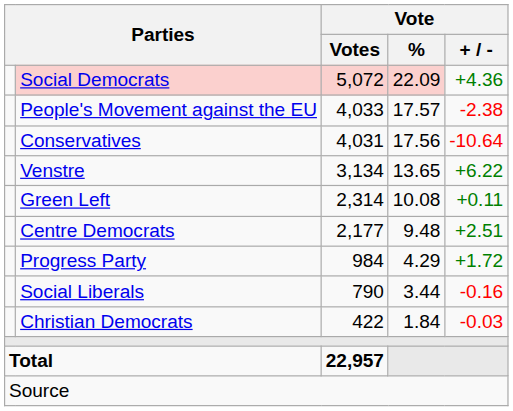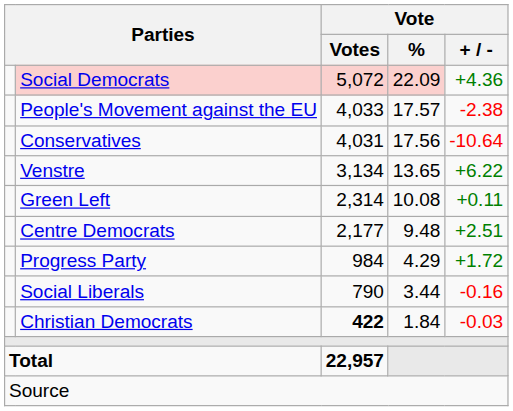(368, 321) normal -> (368, 321) bold
